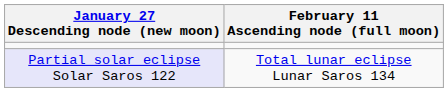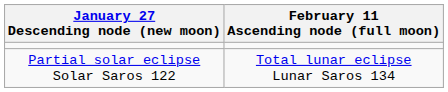(114, 68) lavender background -> (114, 68) no background
